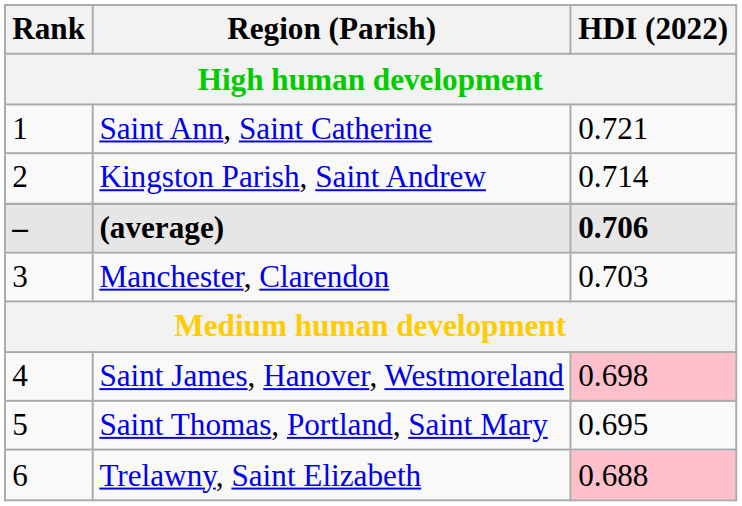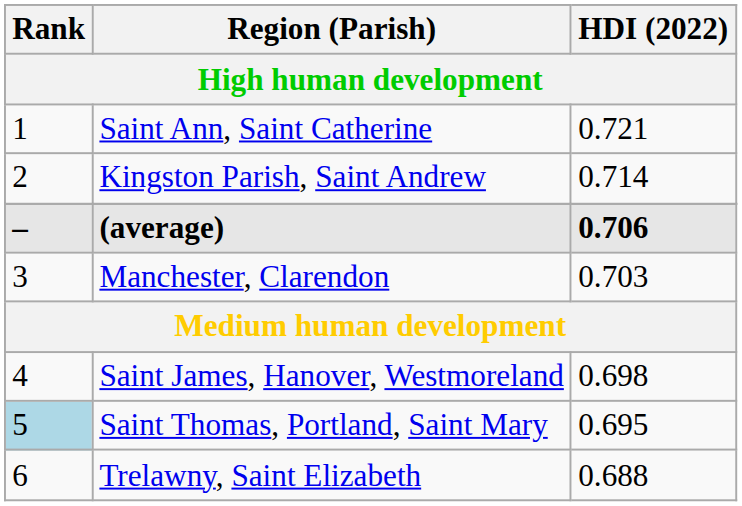(613, 375) pink background -> (613, 375) no background
(20, 425) no background -> (20, 425) lightblue background
(613, 474) pink background -> (613, 474) no background
